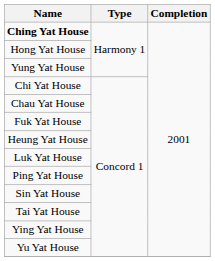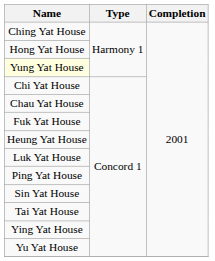(48, 31) bold -> (47, 31) normal
(48, 67) no background -> (47, 67) lightyellow background
